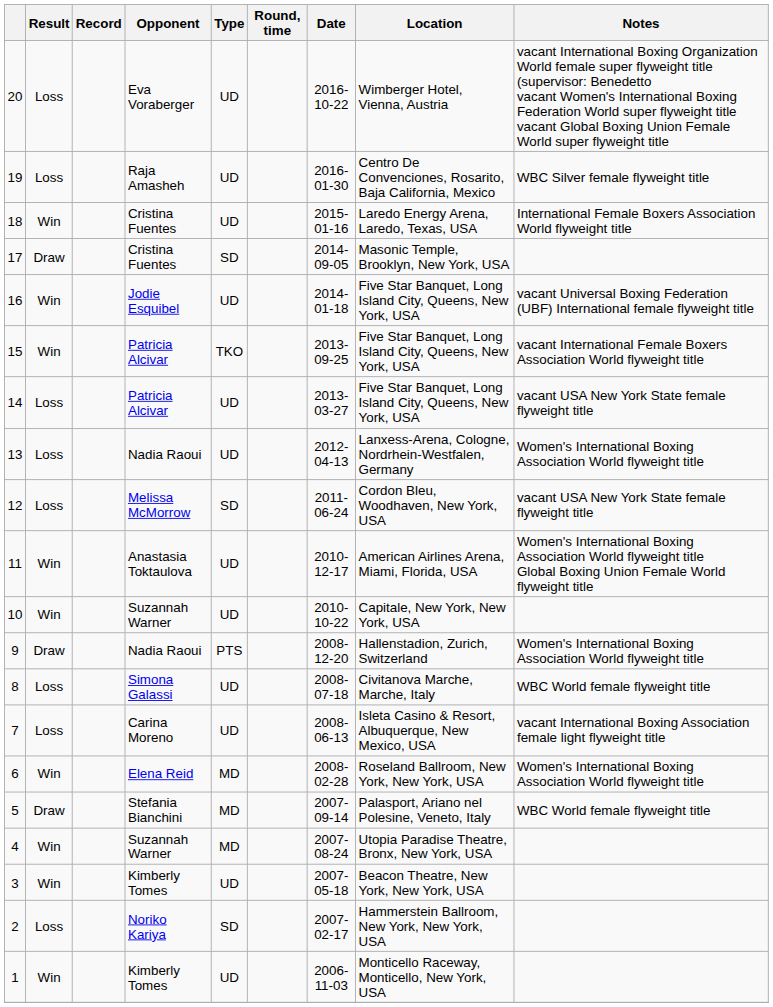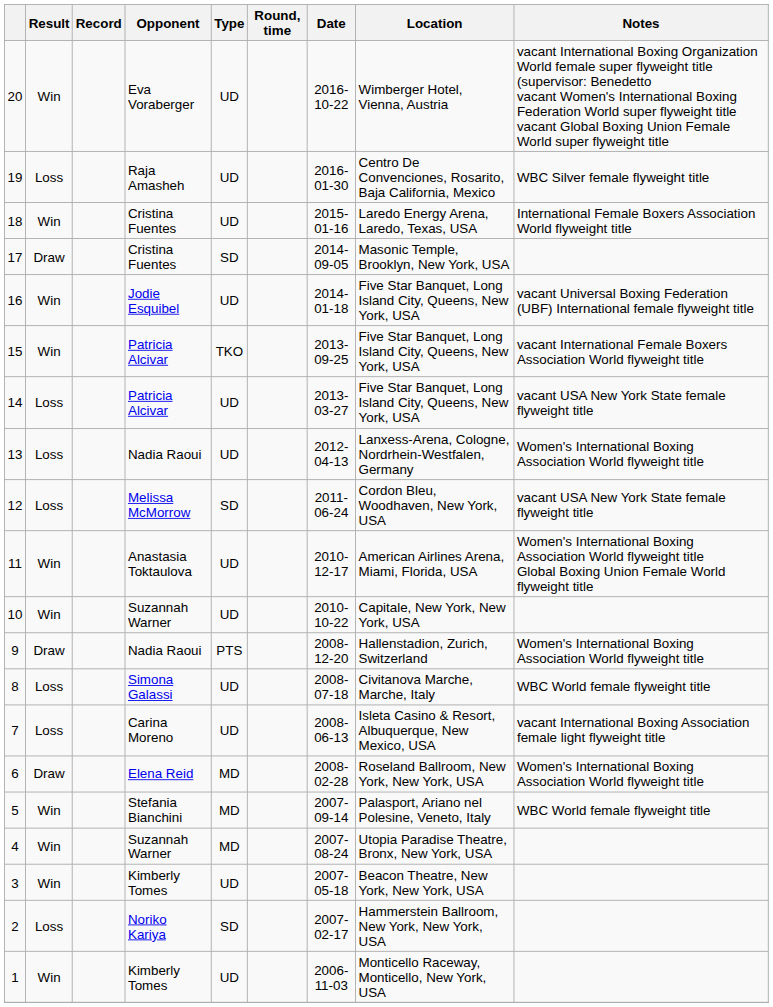(49, 96) Loss -> (49, 96) Win
(49, 774) Win -> (49, 774) Draw
(49, 810) Draw -> (49, 810) Win
